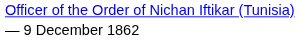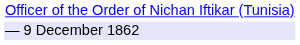(72, 30) no background -> (72, 30) lavender background
